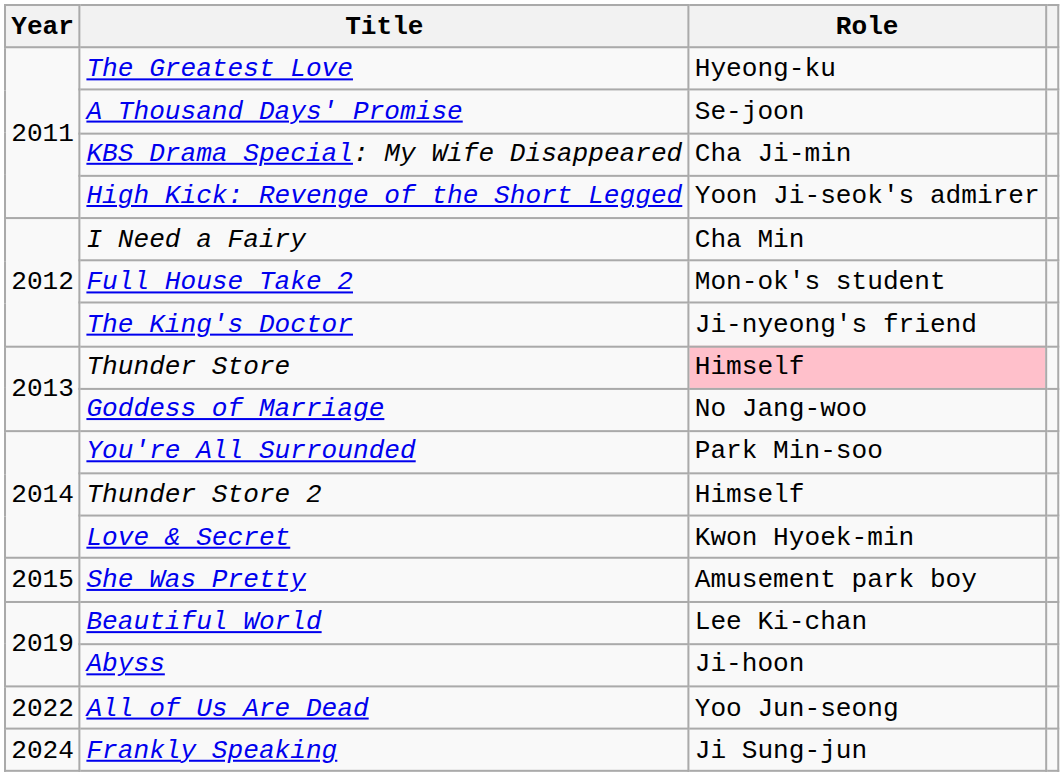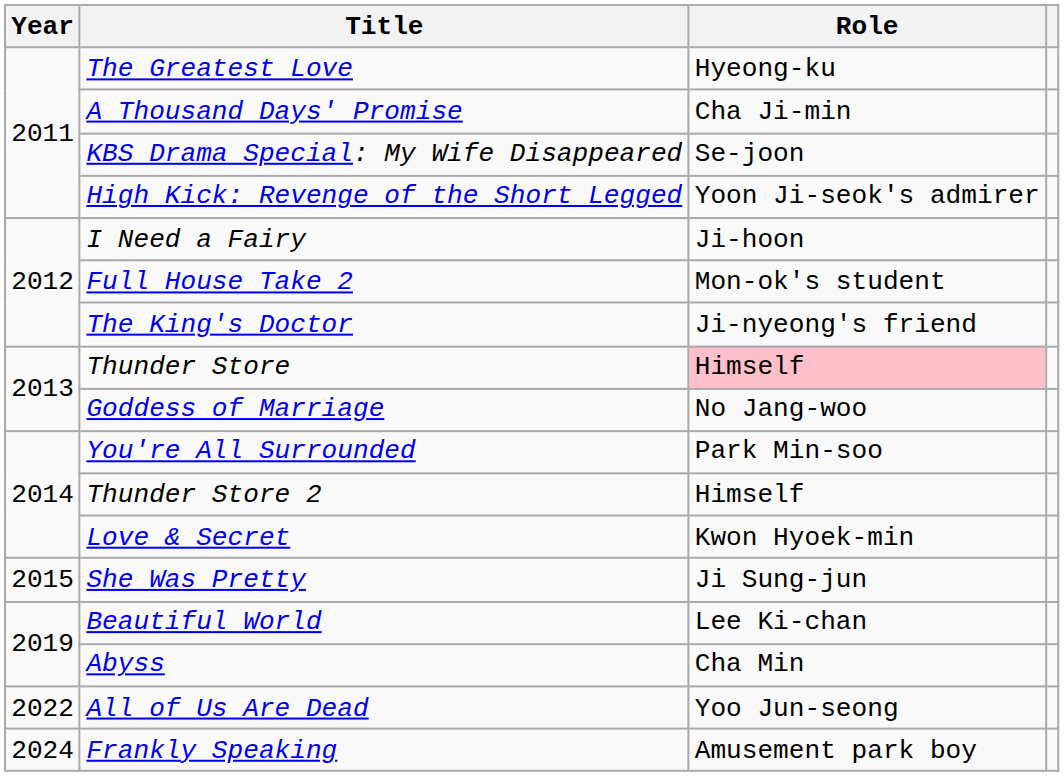(750, 111) Se-joon -> (773, 111) Cha Ji-min
(773, 154) Cha Ji-min -> (750, 154) Se-joon
(750, 239) Cha Min -> (750, 239) Ji-hoon
(836, 580) Amusement park boy -> (781, 580) Ji Sung-jun
(750, 665) Ji-hoon -> (750, 665) Cha Min
(781, 750) Ji Sung-jun -> (836, 750) Amusement park boy
